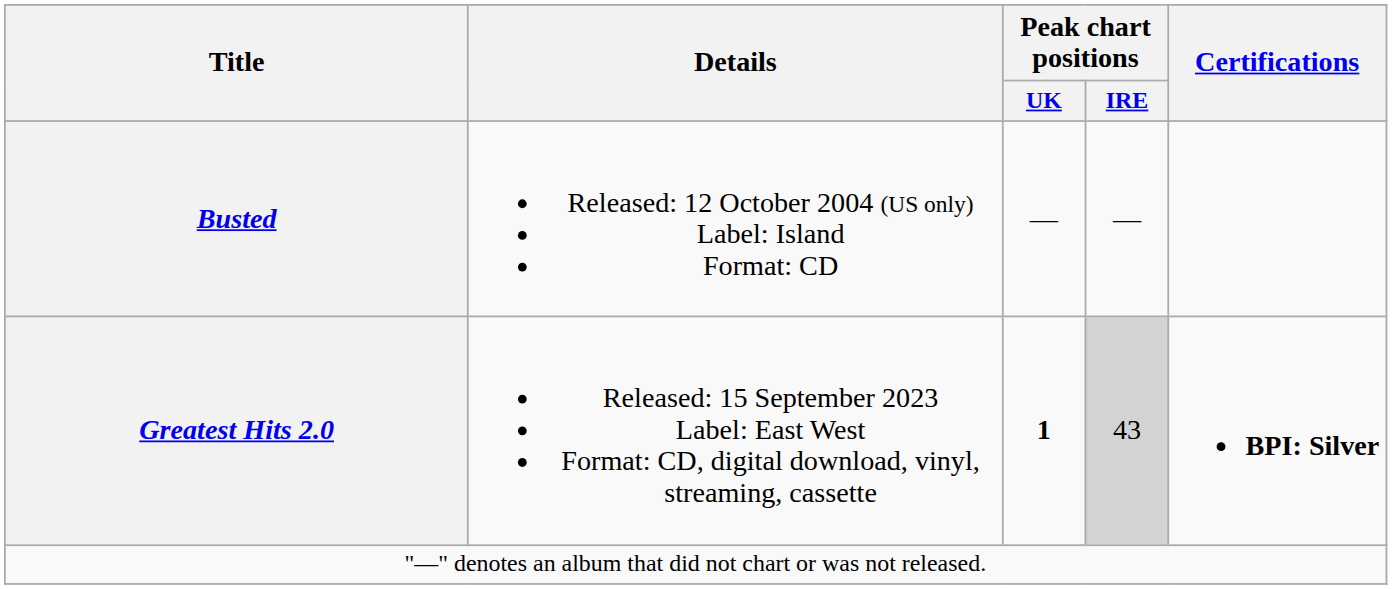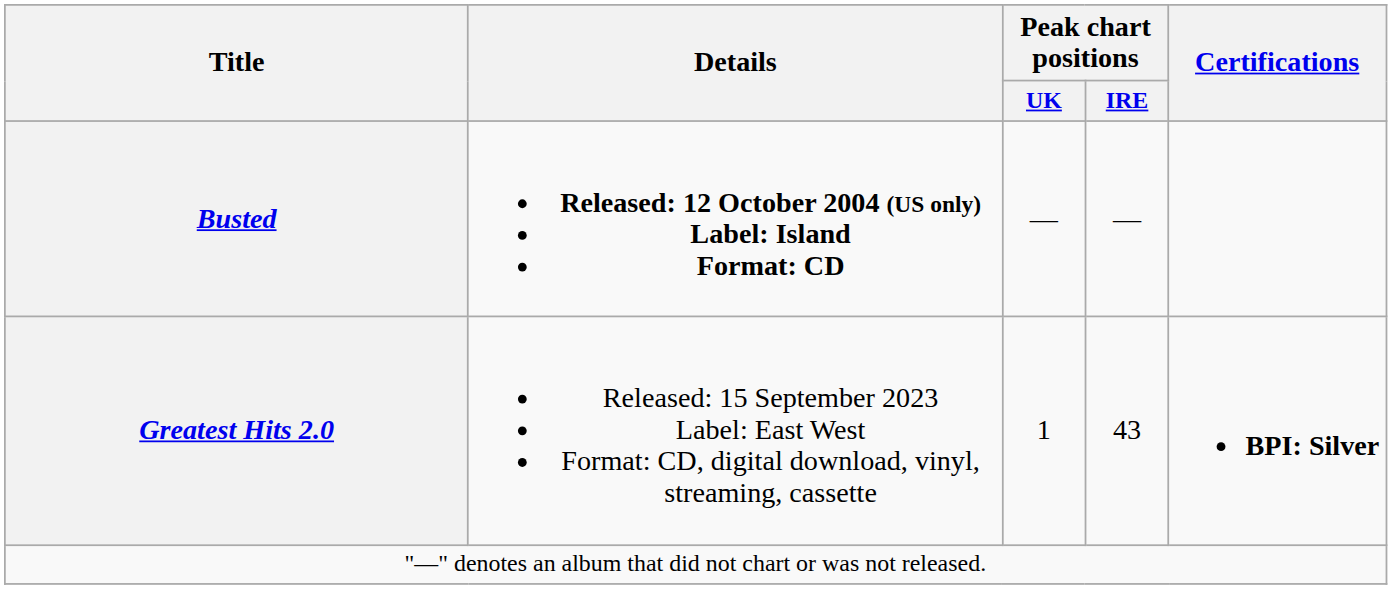(735, 235) normal -> (735, 235) bold
(1044, 430) bold -> (1044, 430) normal
(1127, 430) lightgrey background -> (1127, 430) no background
